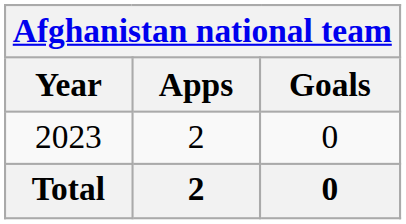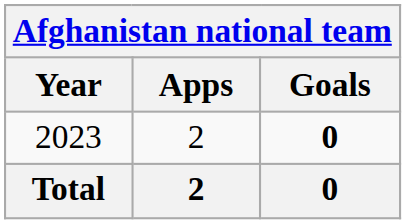(330, 137) normal -> (330, 137) bold
